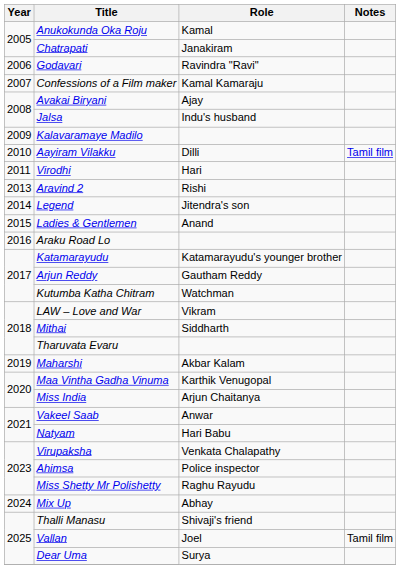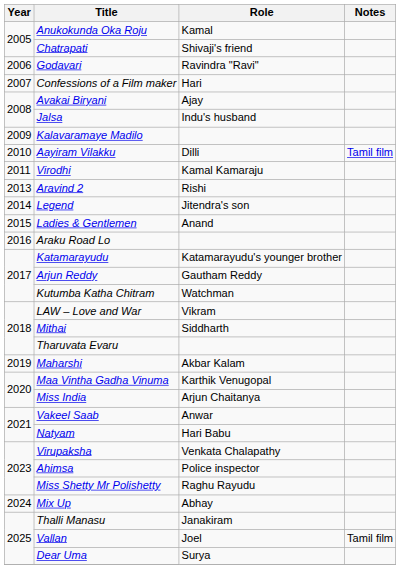(207, 48) Janakiram -> (217, 48) Shivaji's friend
(222, 83) Kamal Kamaraju -> (192, 83) Hari
(192, 170) Hari -> (222, 170) Kamal Kamaraju
(217, 521) Shivaji's friend -> (207, 521) Janakiram
